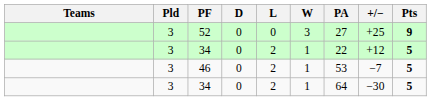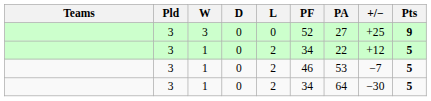columns swapped: (307, 13) <-> (205, 13)
